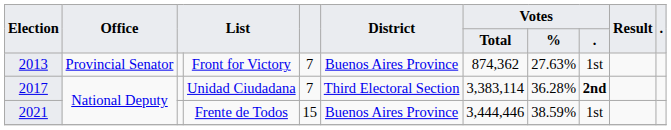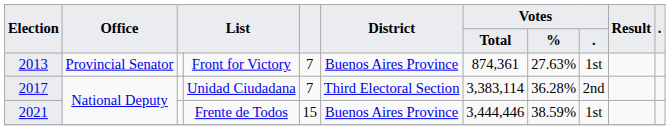(495, 64) 874,362 -> (495, 64) 874,361
(595, 88) bold -> (594, 88) normal
